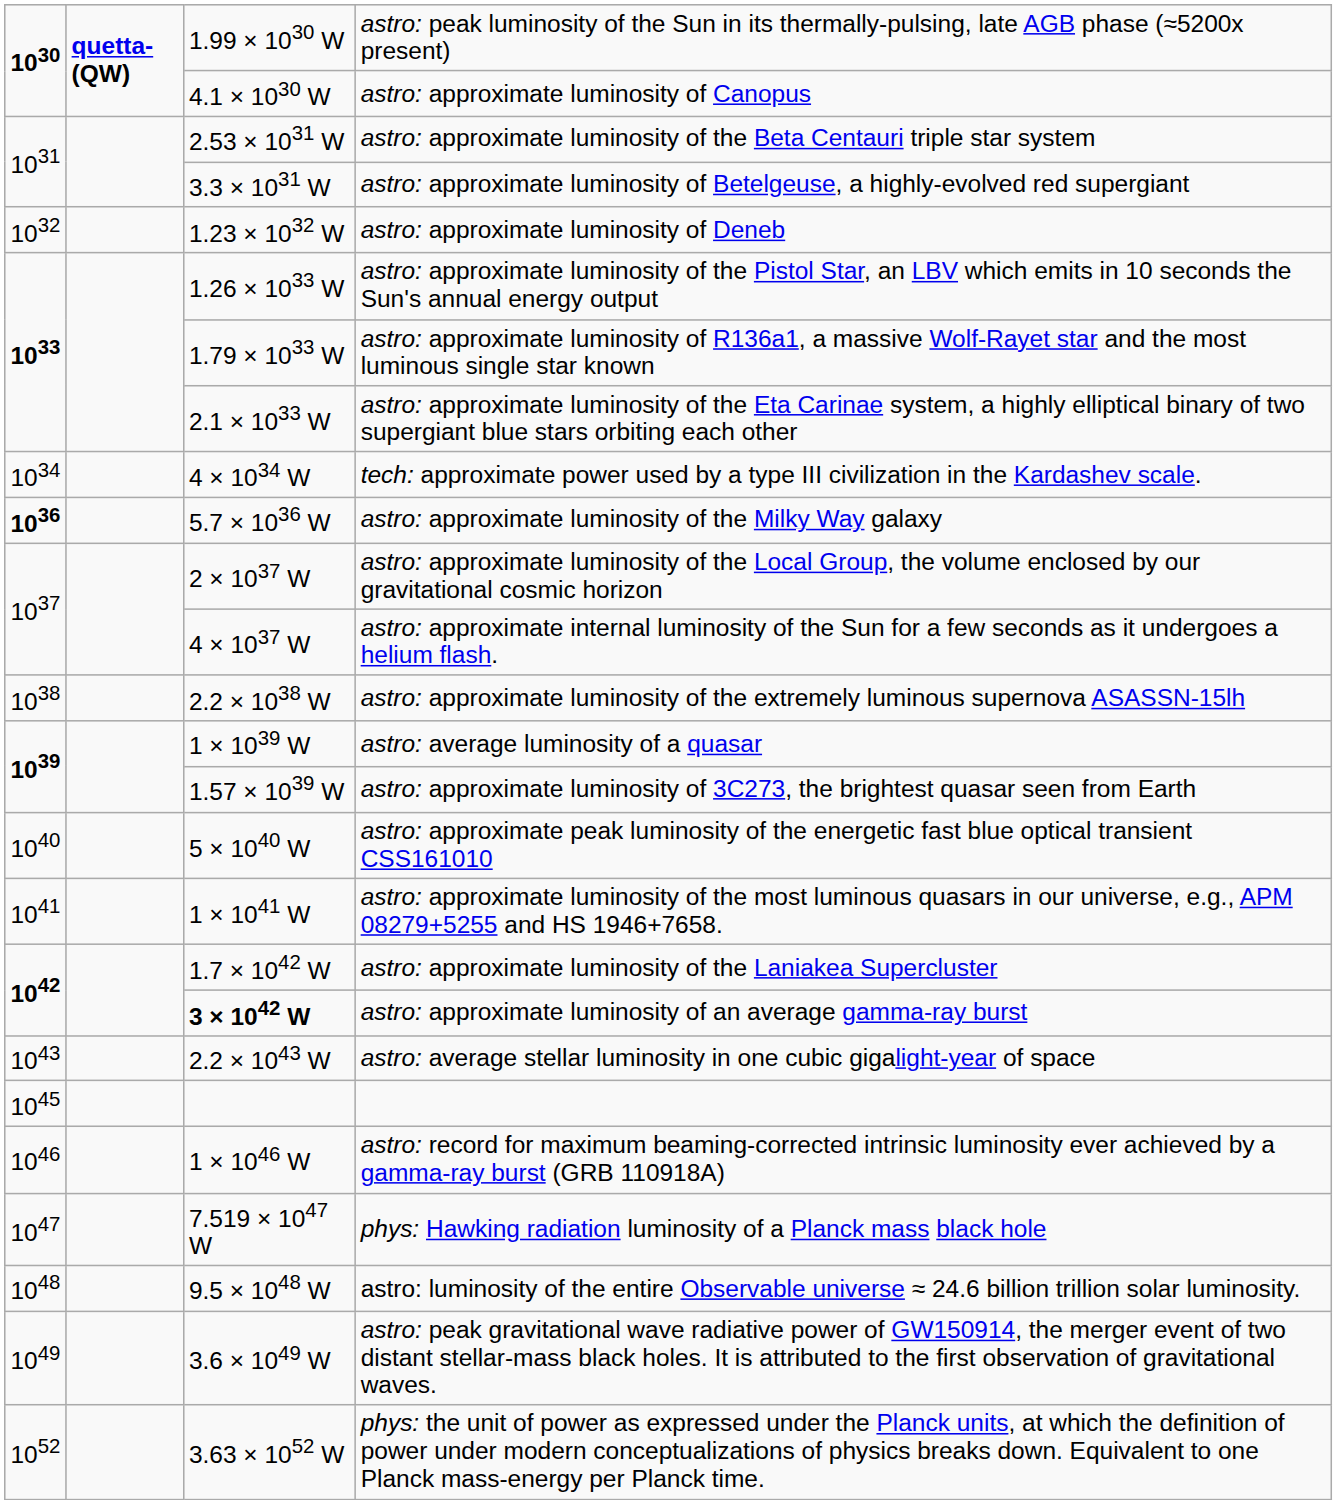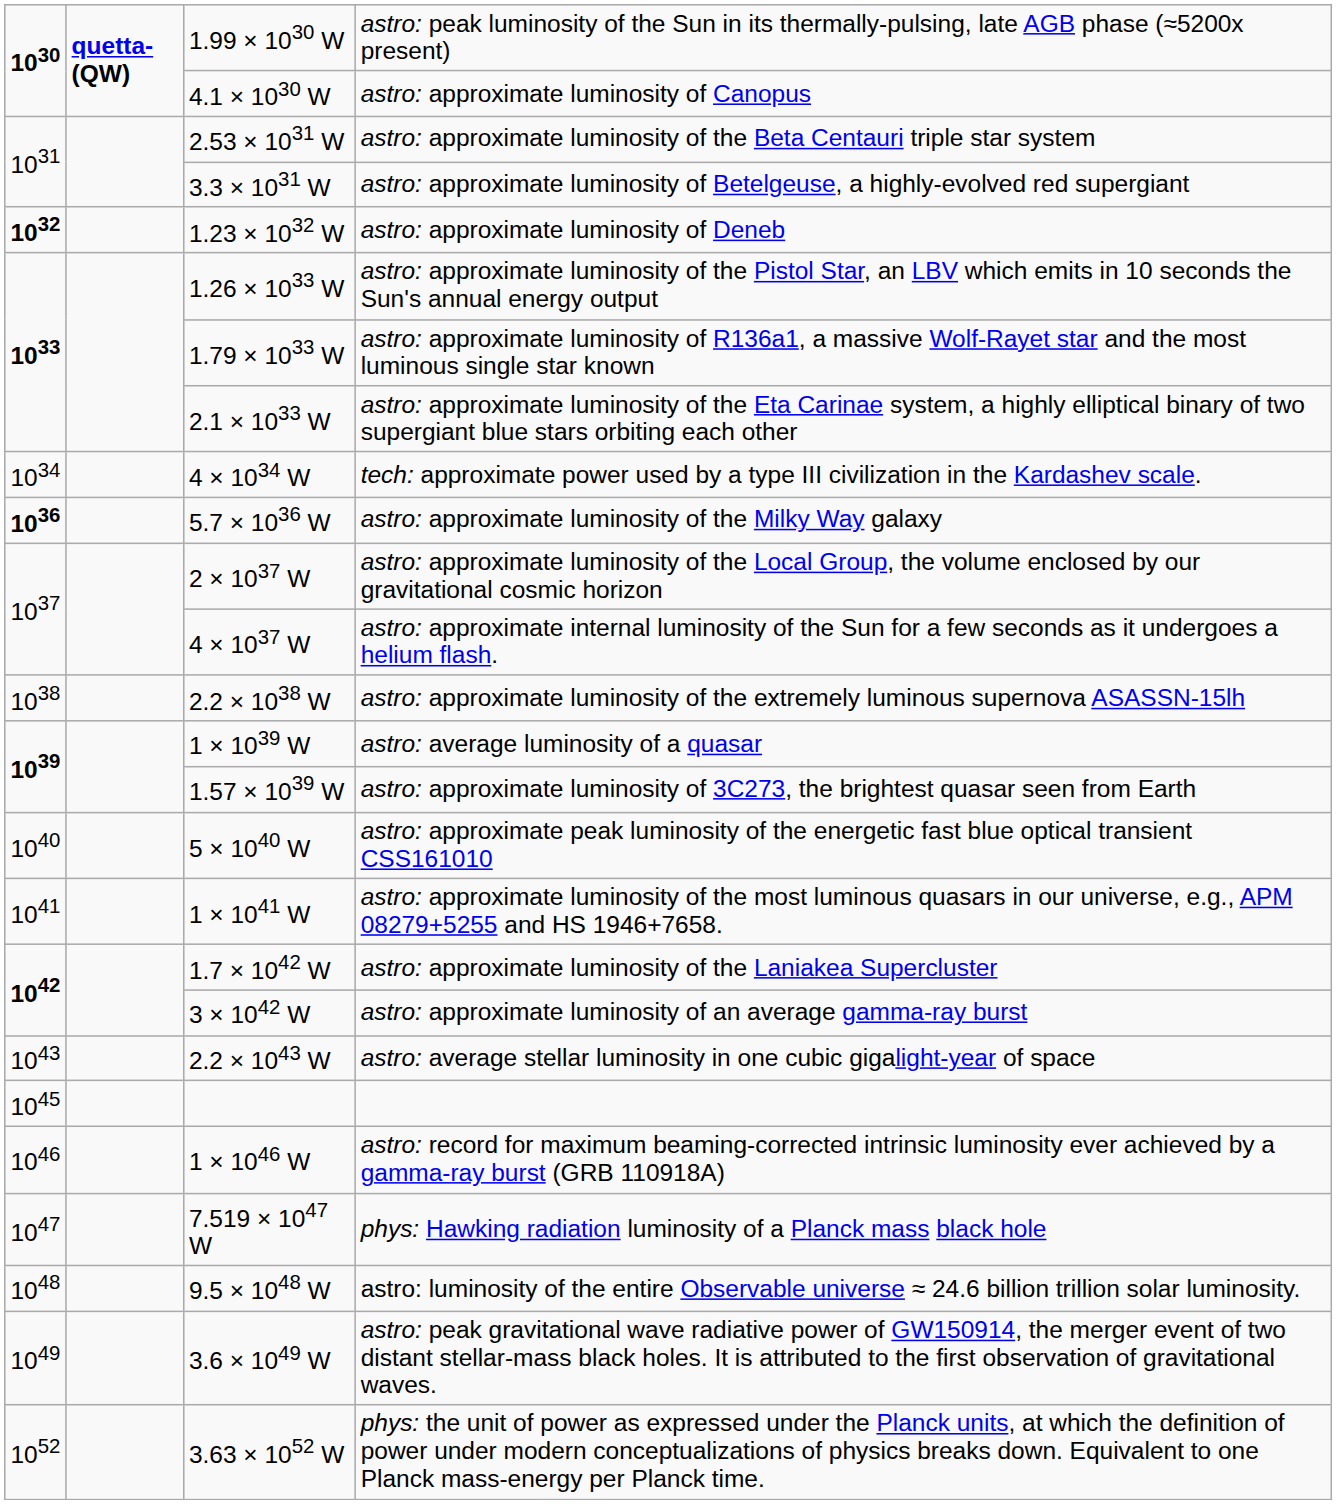(35, 229) normal -> (35, 229) bold
(250, 1012) bold -> (250, 1012) normal
